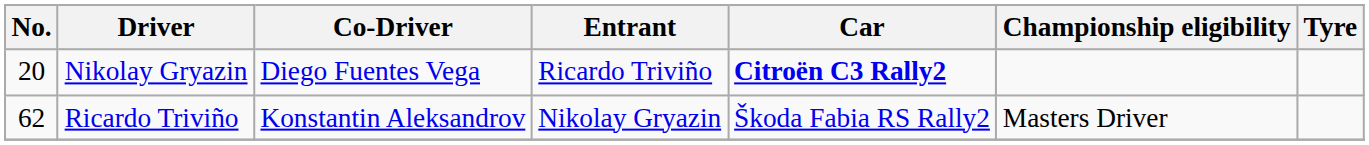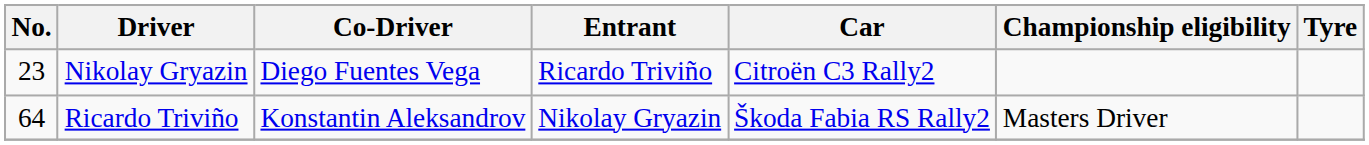(32, 71) 20 -> (32, 71) 23
(840, 71) bold -> (834, 71) normal
(32, 116) 62 -> (32, 116) 64
